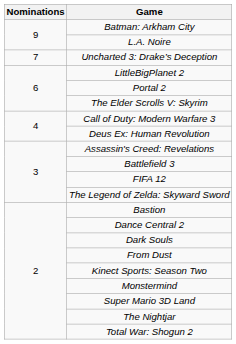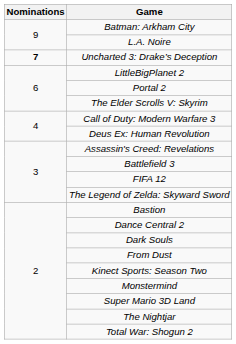(36, 57) normal -> (36, 57) bold
